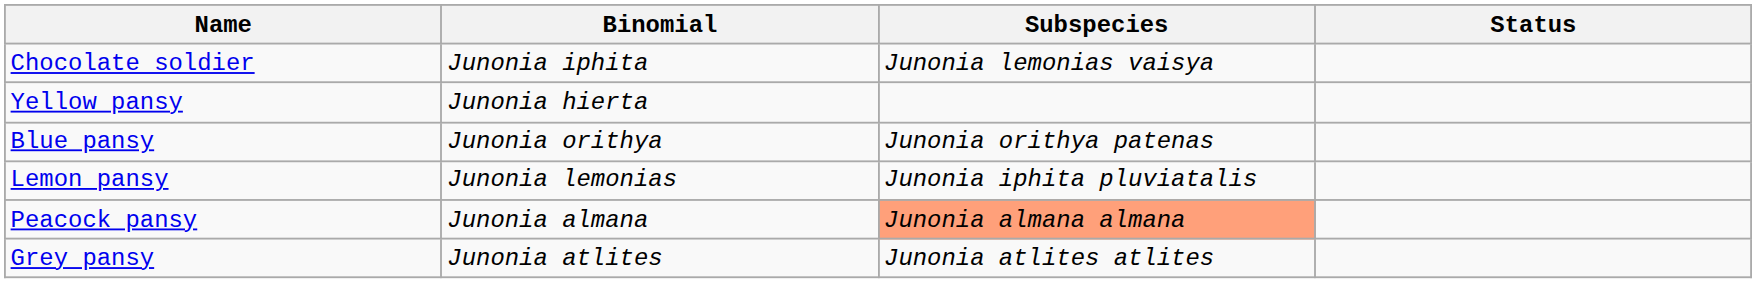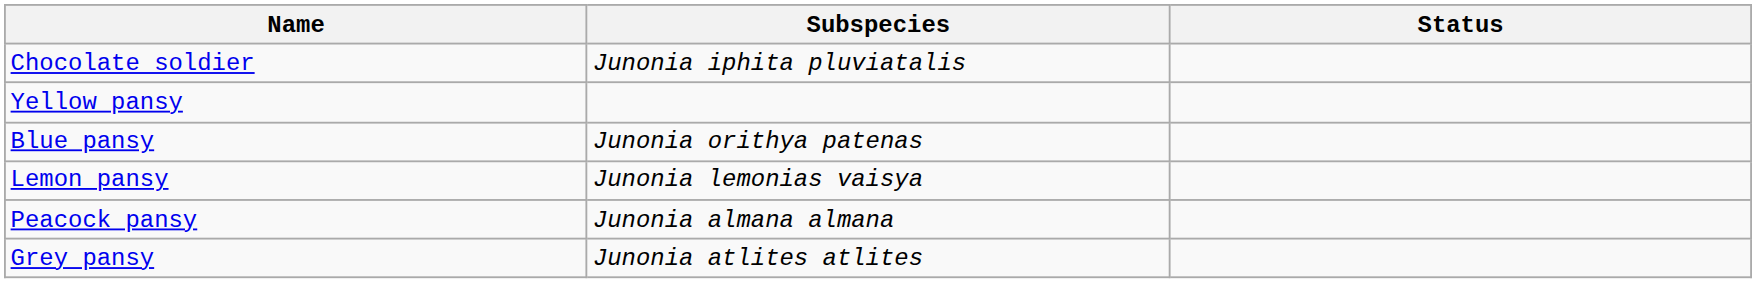- column: (660, 24)
(1049, 63) Junonia lemonias vaisya -> (780, 63) Junonia iphita pluviatalis
(1071, 180) Junonia iphita pluviatalis -> (758, 180) Junonia lemonias vaisya
(1035, 219) lightsalmon background -> (744, 219) no background
